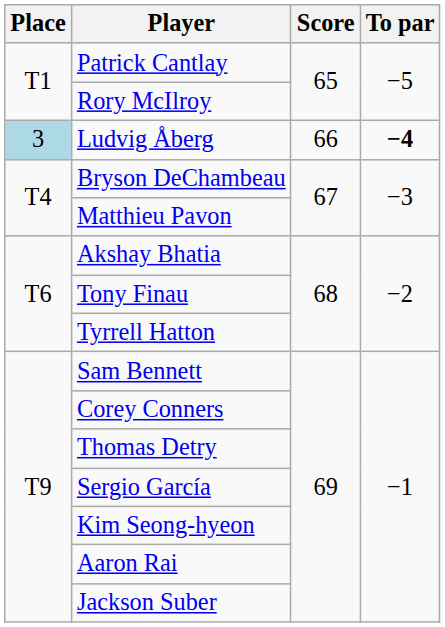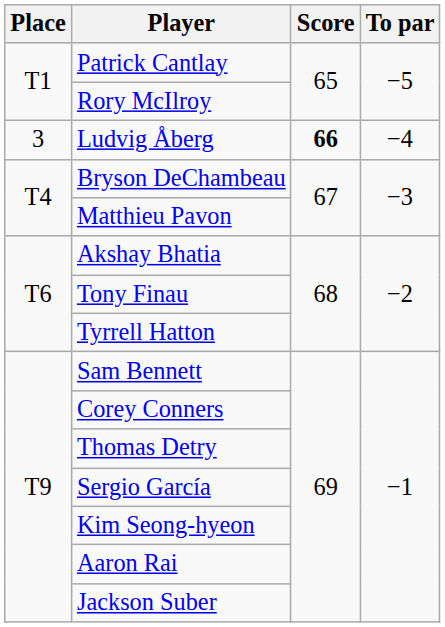(38, 139) lightblue background -> (38, 139) no background
(326, 139) normal -> (326, 139) bold
(400, 139) bold -> (400, 139) normal
